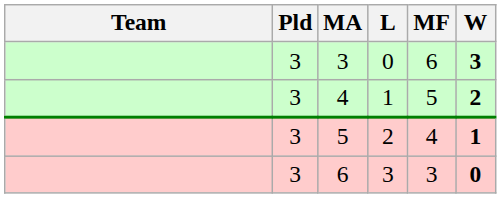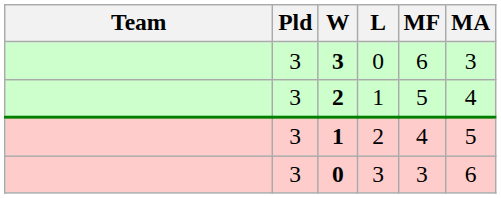columns swapped: (475, 23) <-> (343, 23)
